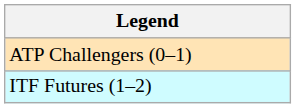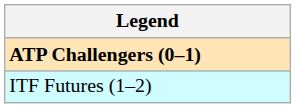(101, 54) normal -> (105, 54) bold
